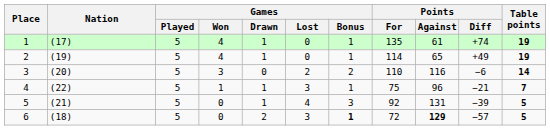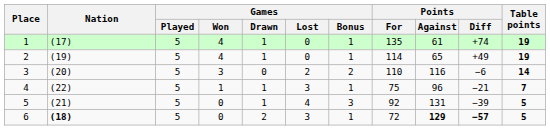(61, 117) normal -> (61, 117) bold
(351, 117) bold -> (351, 117) normal
(481, 117) normal -> (481, 117) bold
